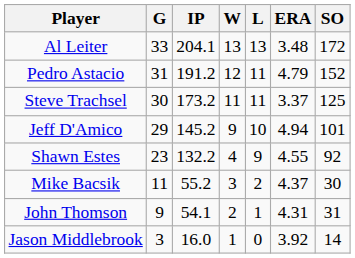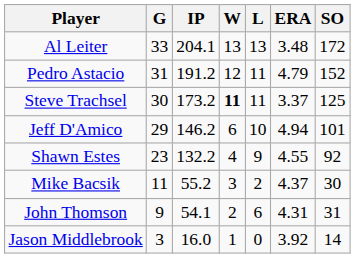(232, 101) normal -> (232, 101) bold
(196, 128) 145.2 -> (196, 128) 146.2
(232, 128) 9 -> (232, 128) 6
(258, 211) 1 -> (258, 211) 6
